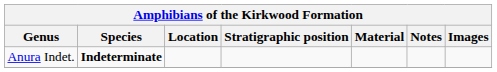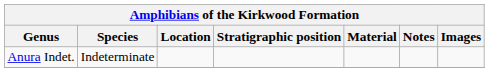(121, 57) bold -> (118, 57) normal
